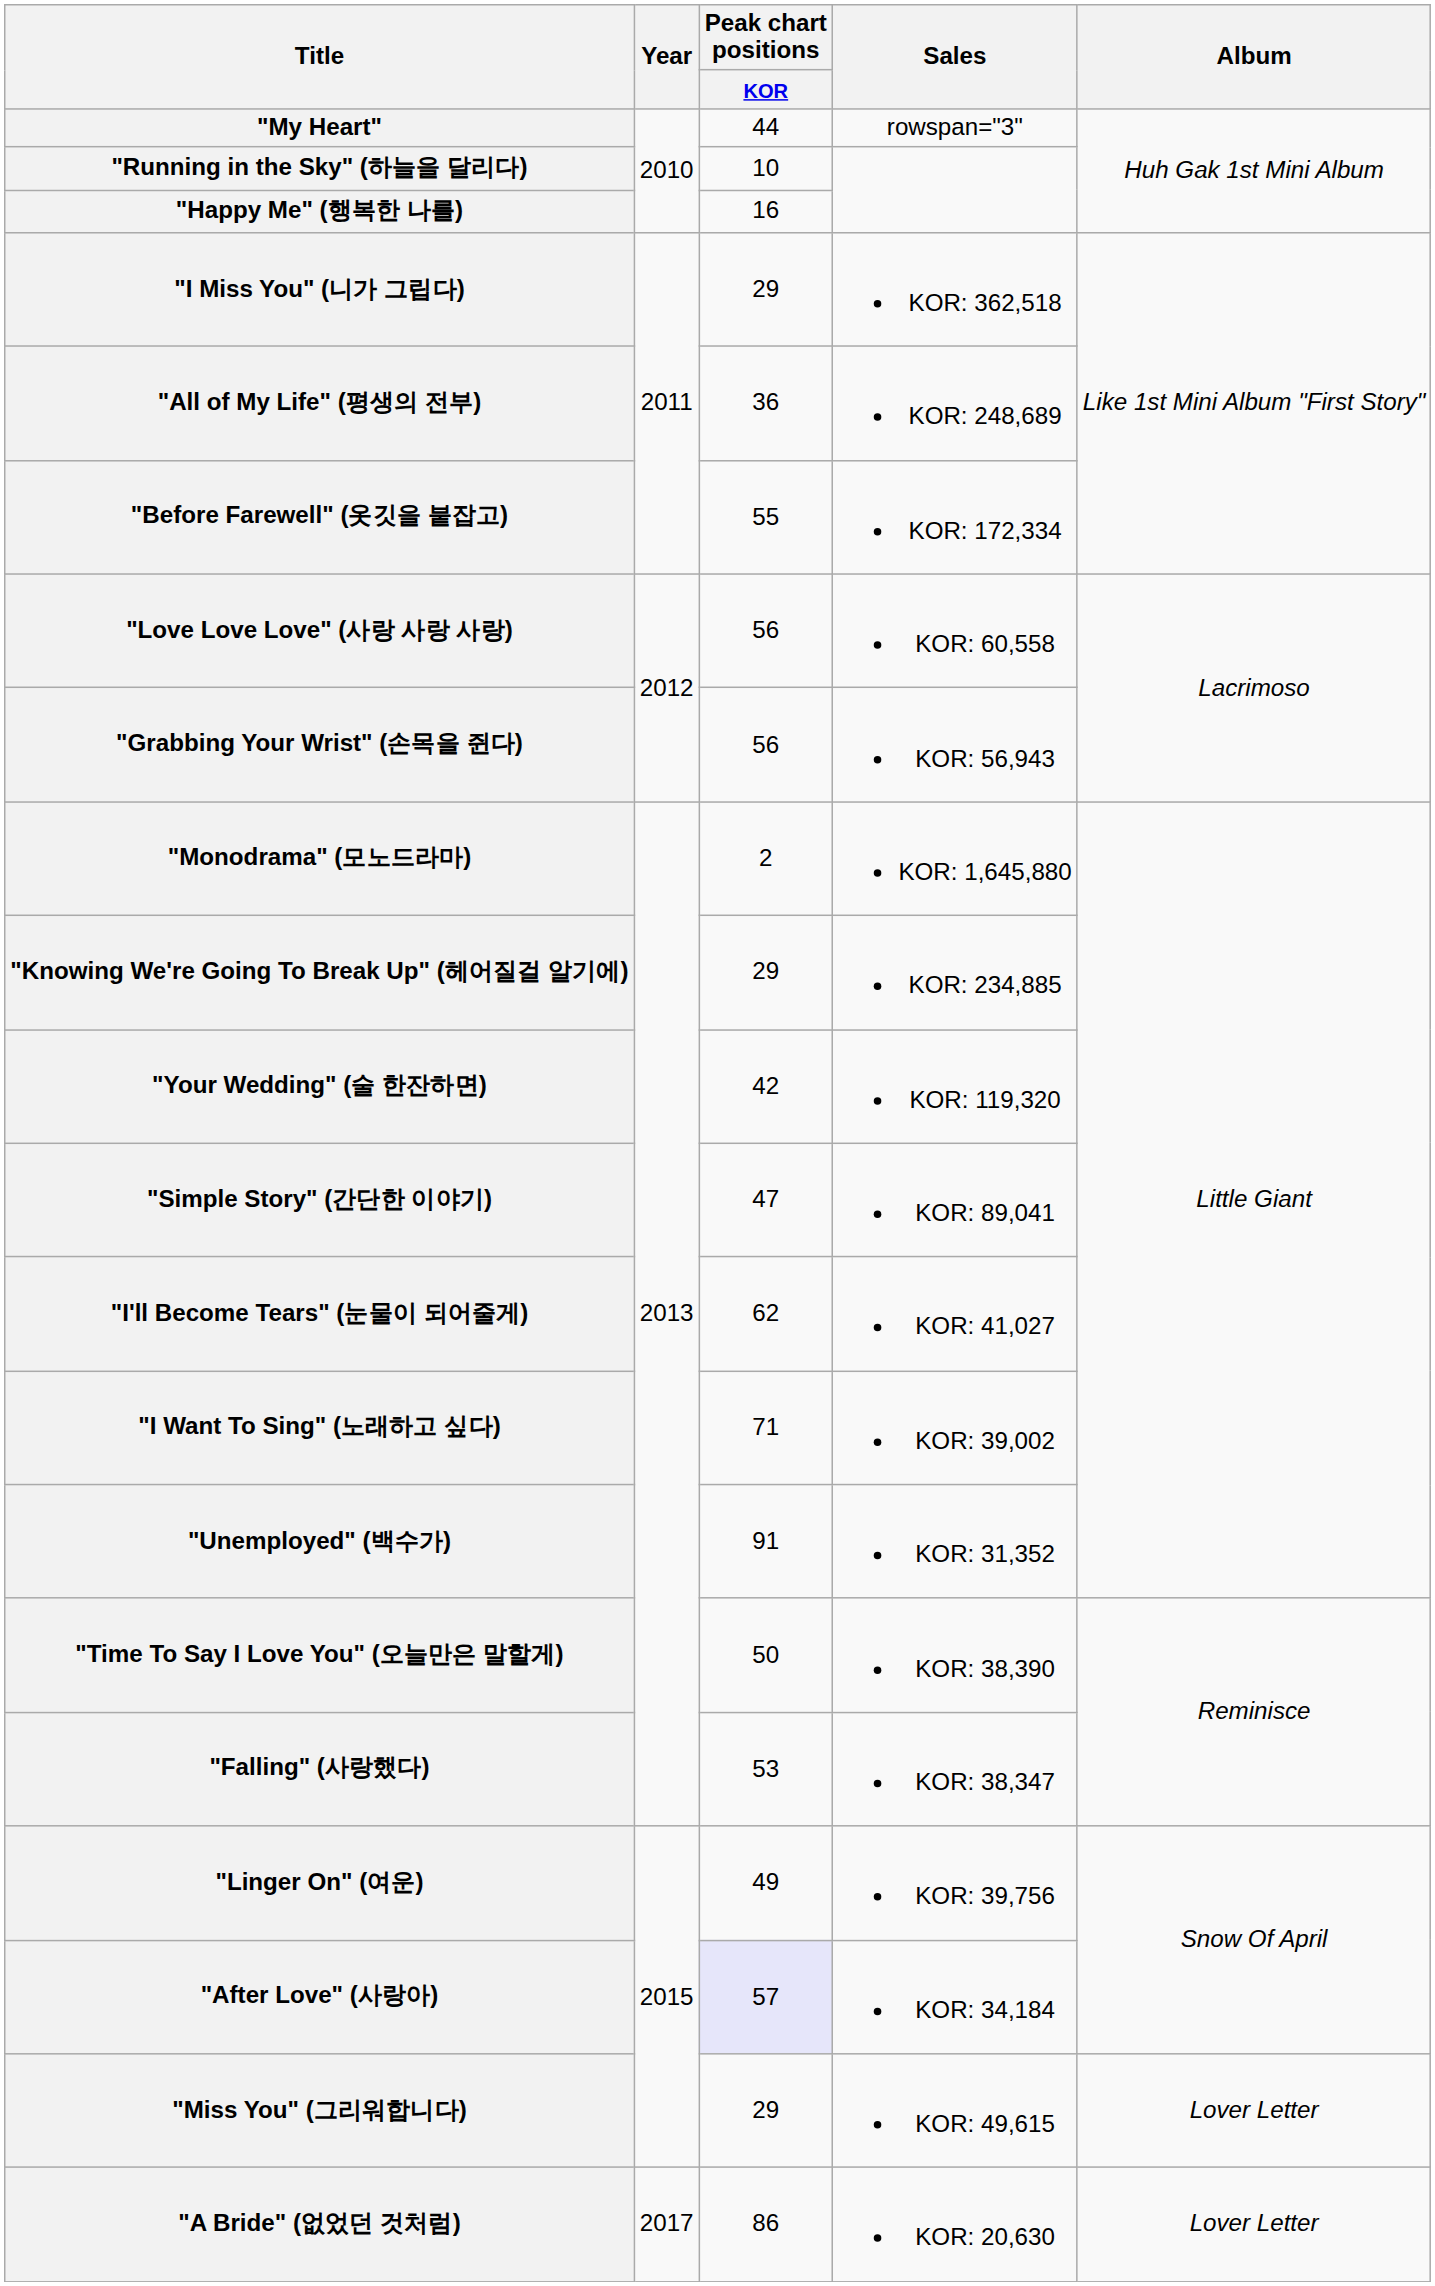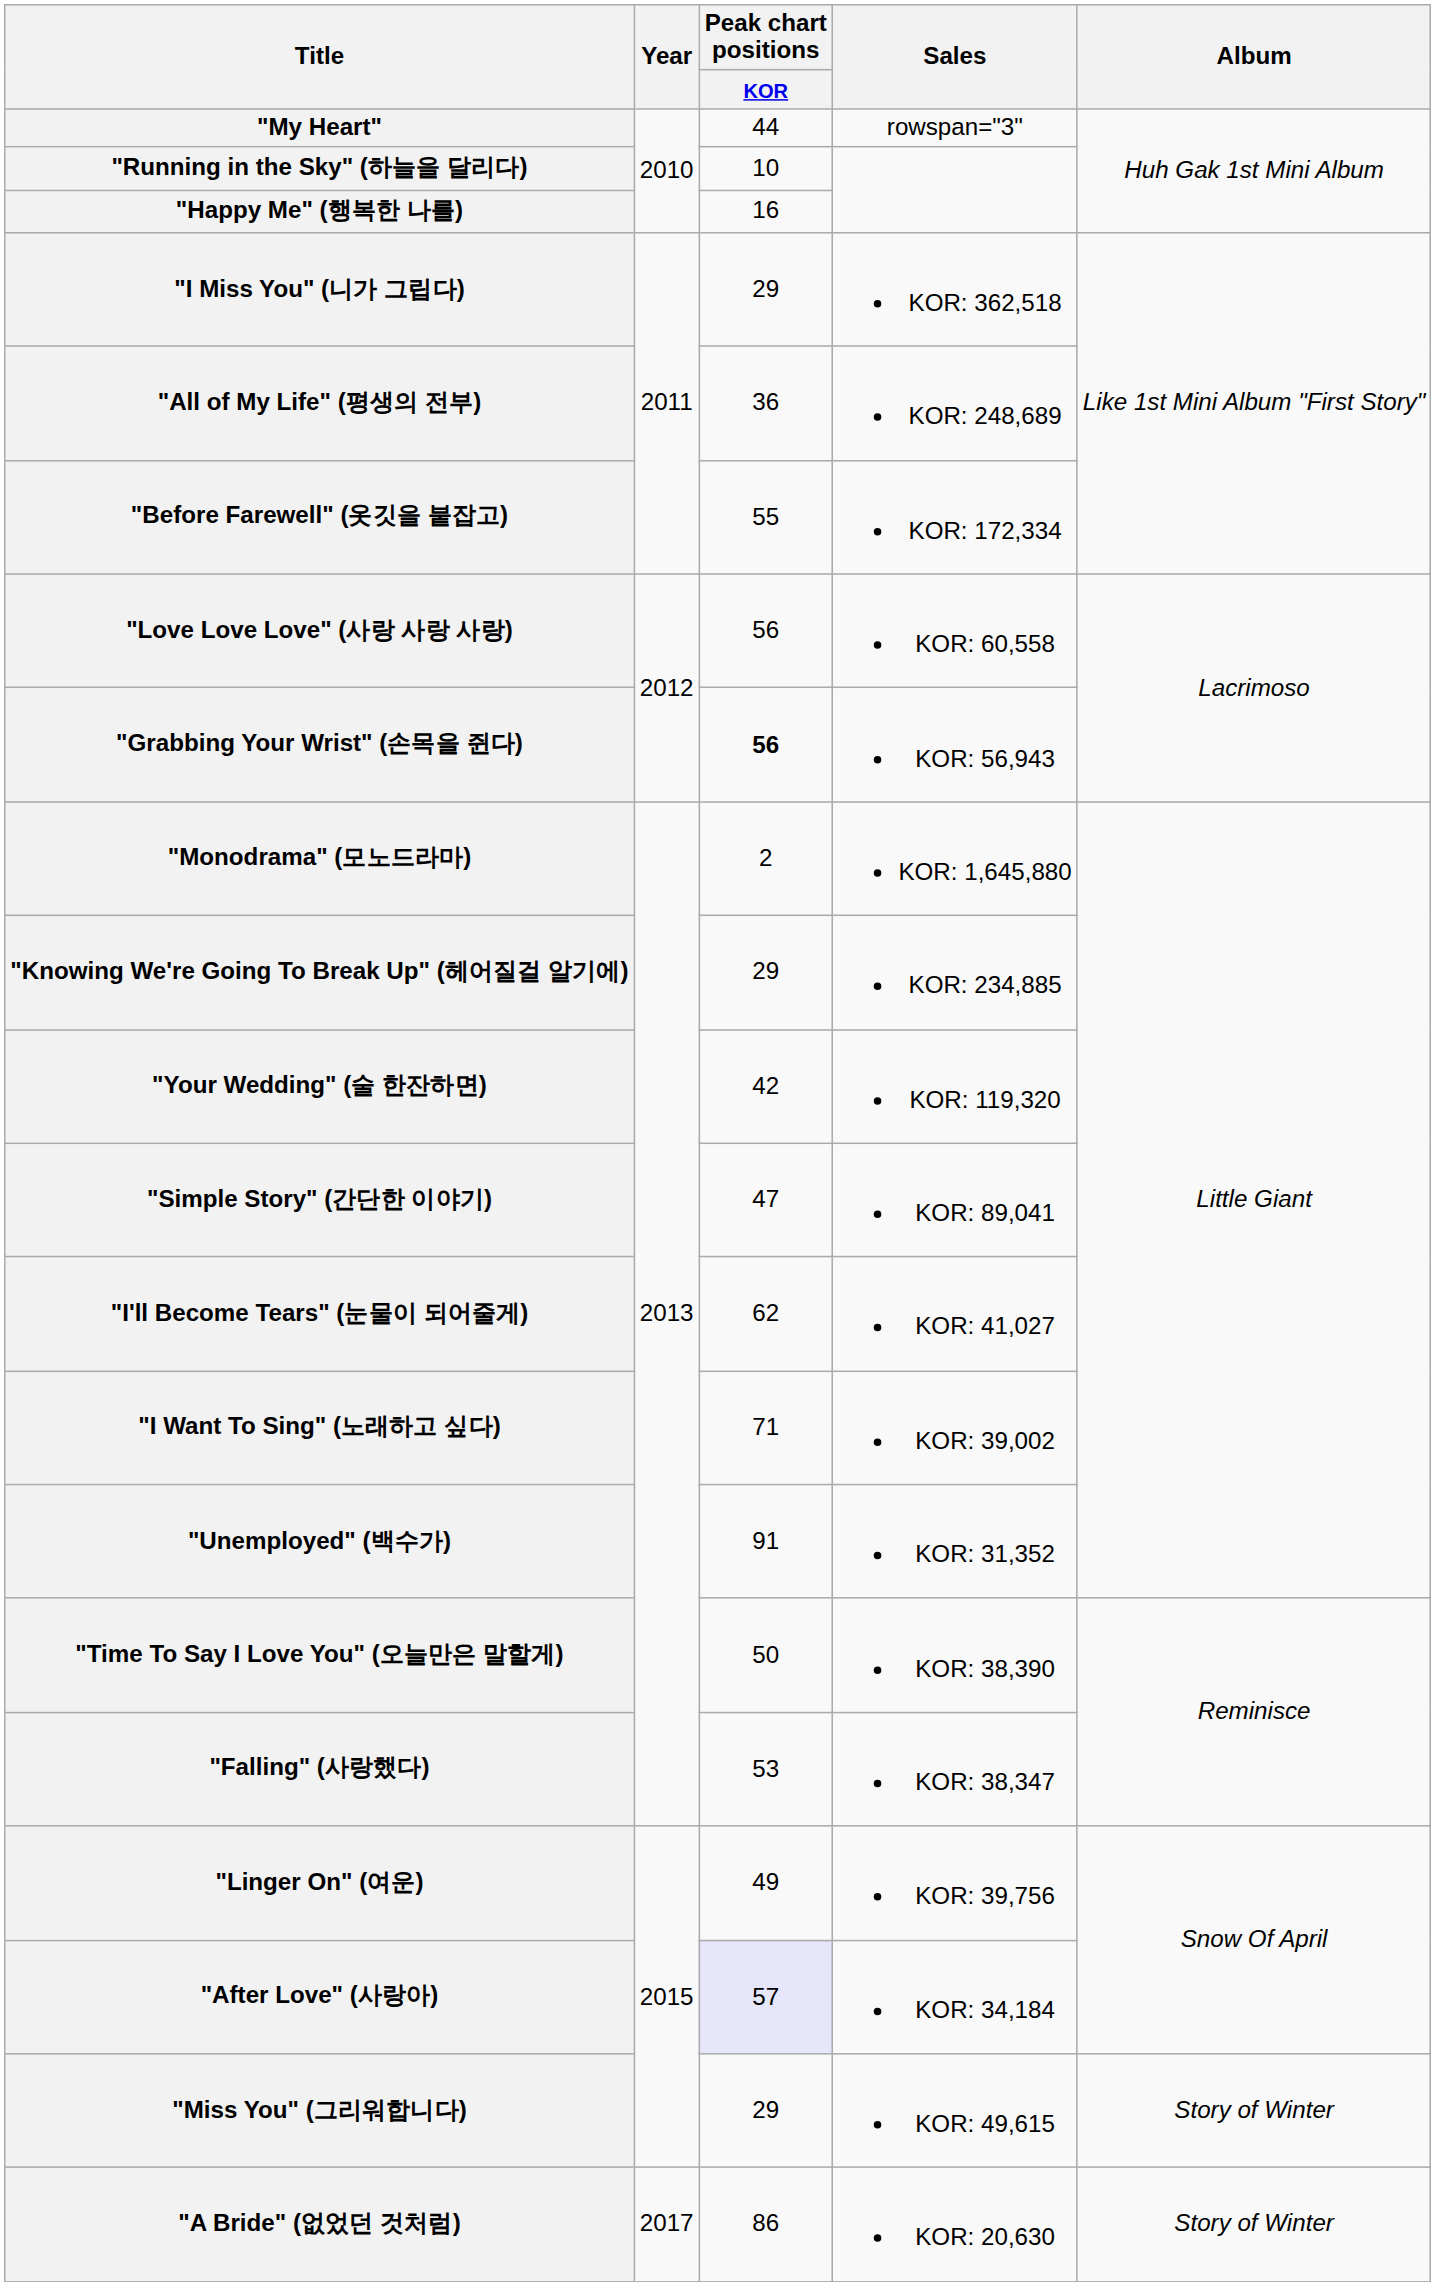(766, 744) normal -> (766, 744) bold
(1254, 2110) Lover Letter -> (1254, 2110) Story of Winter
(1254, 2224) Lover Letter -> (1254, 2224) Story of Winter
